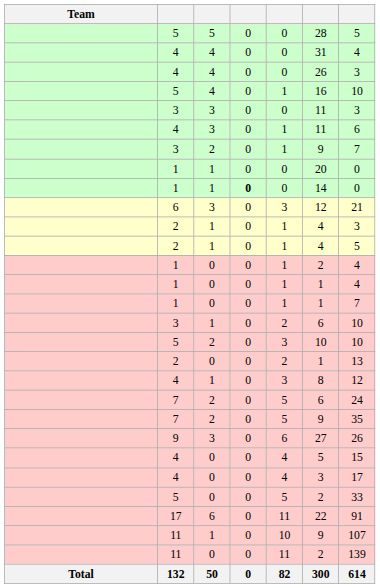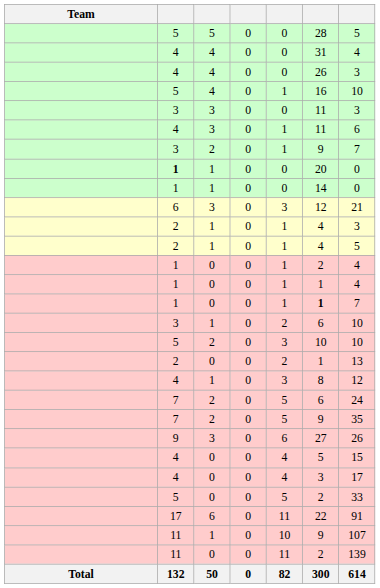(176, 168) normal -> (176, 168) bold
(248, 188) bold -> (248, 188) normal
(321, 303) normal -> (321, 303) bold
